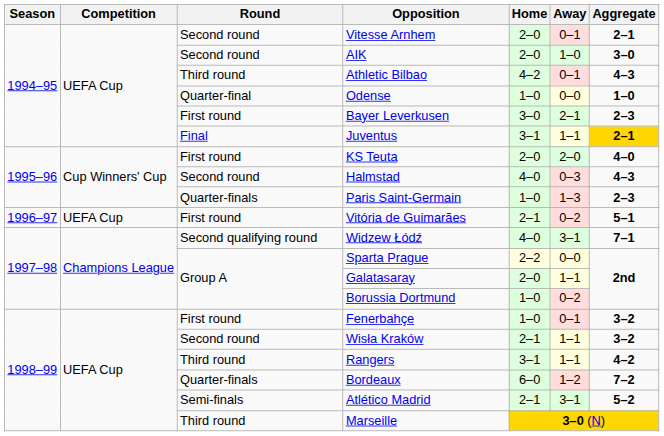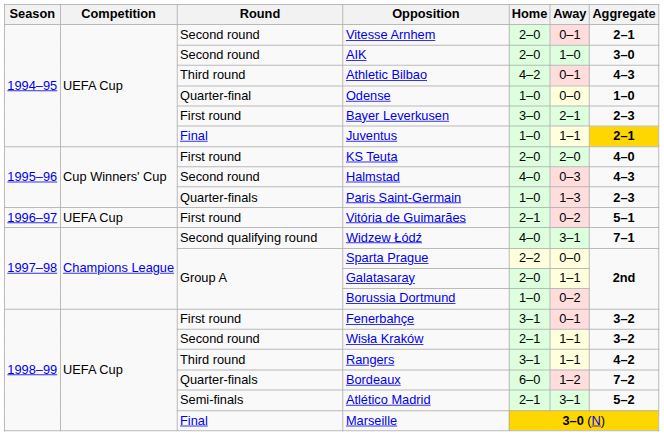(530, 136) 3–1 -> (530, 136) 1–0
(530, 319) 1–0 -> (530, 319) 3–1
(213, 420) Third round -> (194, 420) Final
